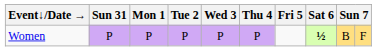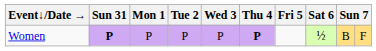(109, 35) normal -> (109, 35) bold
(257, 35) normal -> (257, 35) bold
(321, 35) bold -> (321, 35) normal
